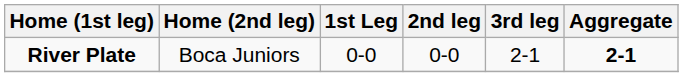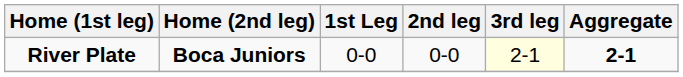(239, 54) normal -> (239, 54) bold
(525, 54) no background -> (525, 54) lightyellow background
